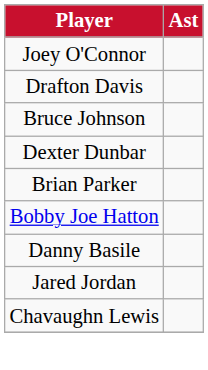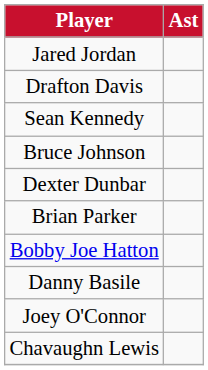rows swapped: (84, 282) <-> (84, 53)
+ row: (84, 119)
